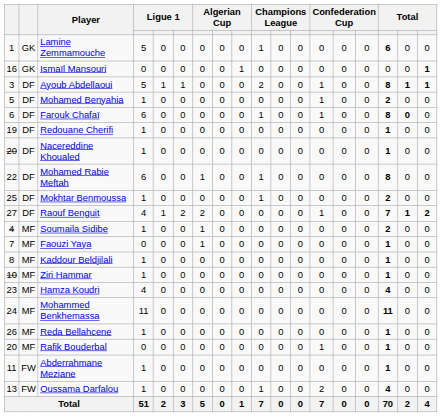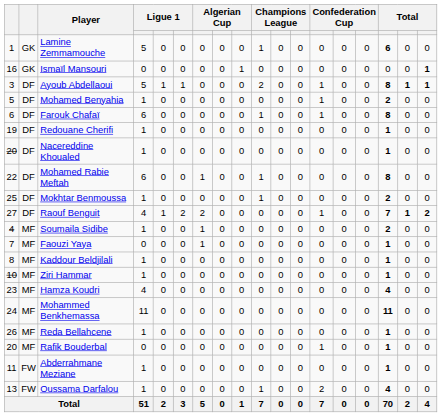(407, 115) bold -> (407, 115) normal
